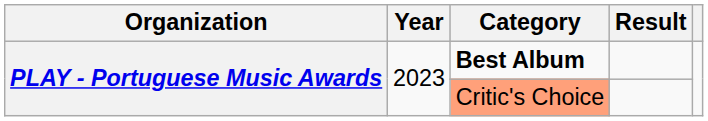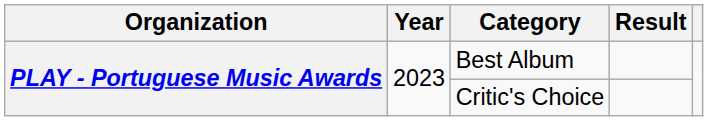(520, 60) bold -> (515, 60) normal
(530, 97) lightsalmon background -> (530, 97) no background
